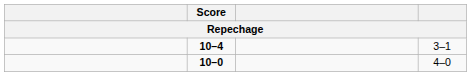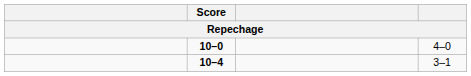rows swapped: (211, 63) <-> (211, 46)
